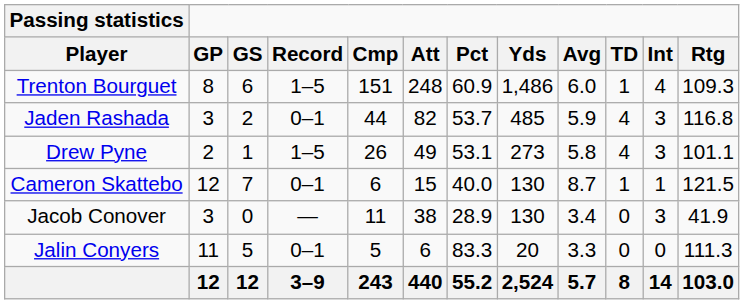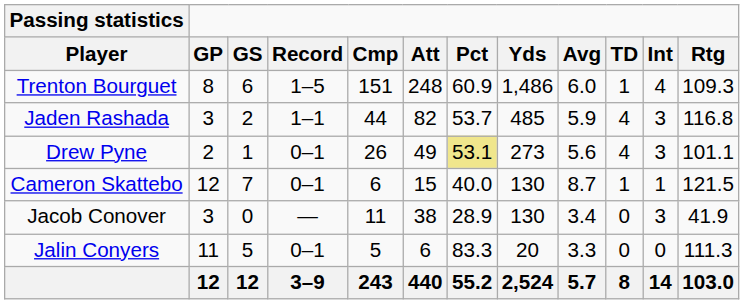(308, 119) 0–1 -> (308, 119) 1–1
(308, 151) 1–5 -> (308, 151) 0–1
(472, 151) no background -> (472, 151) khaki background
(582, 151) 5.8 -> (582, 151) 5.6
